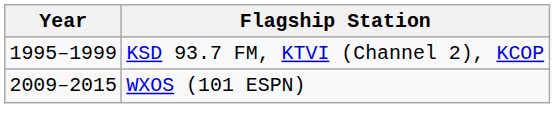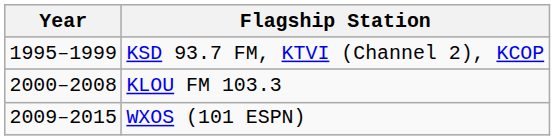+ row: (204, 86)
